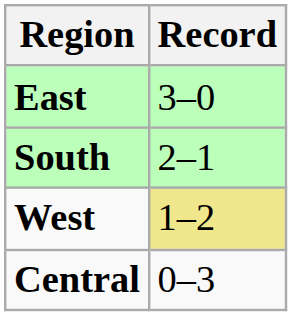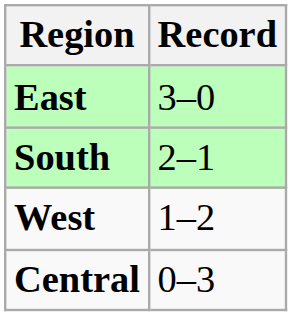(186, 217) khaki background -> (186, 217) no background
